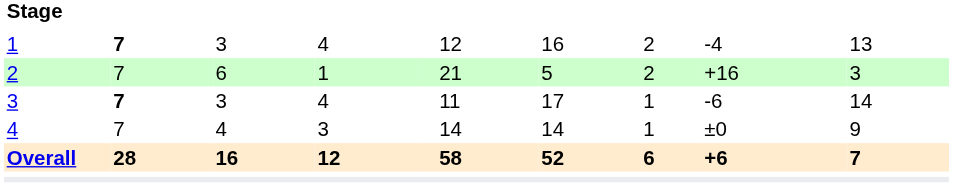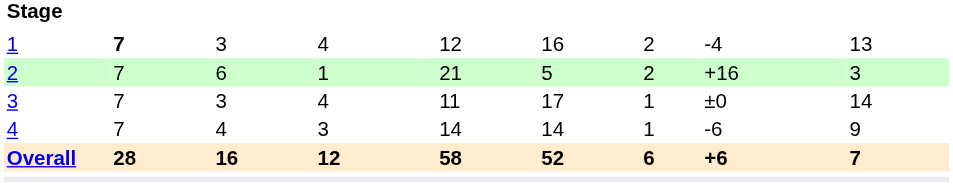(119, 101) bold -> (119, 101) normal
(713, 101) -6 -> (716, 101) ±0
(716, 129) ±0 -> (713, 129) -6
